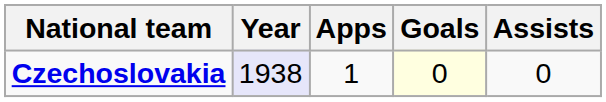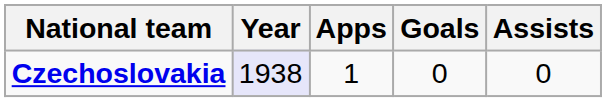(440, 73) lightyellow background -> (440, 73) no background
